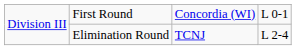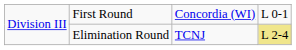(275, 34) no background -> (275, 34) khaki background
